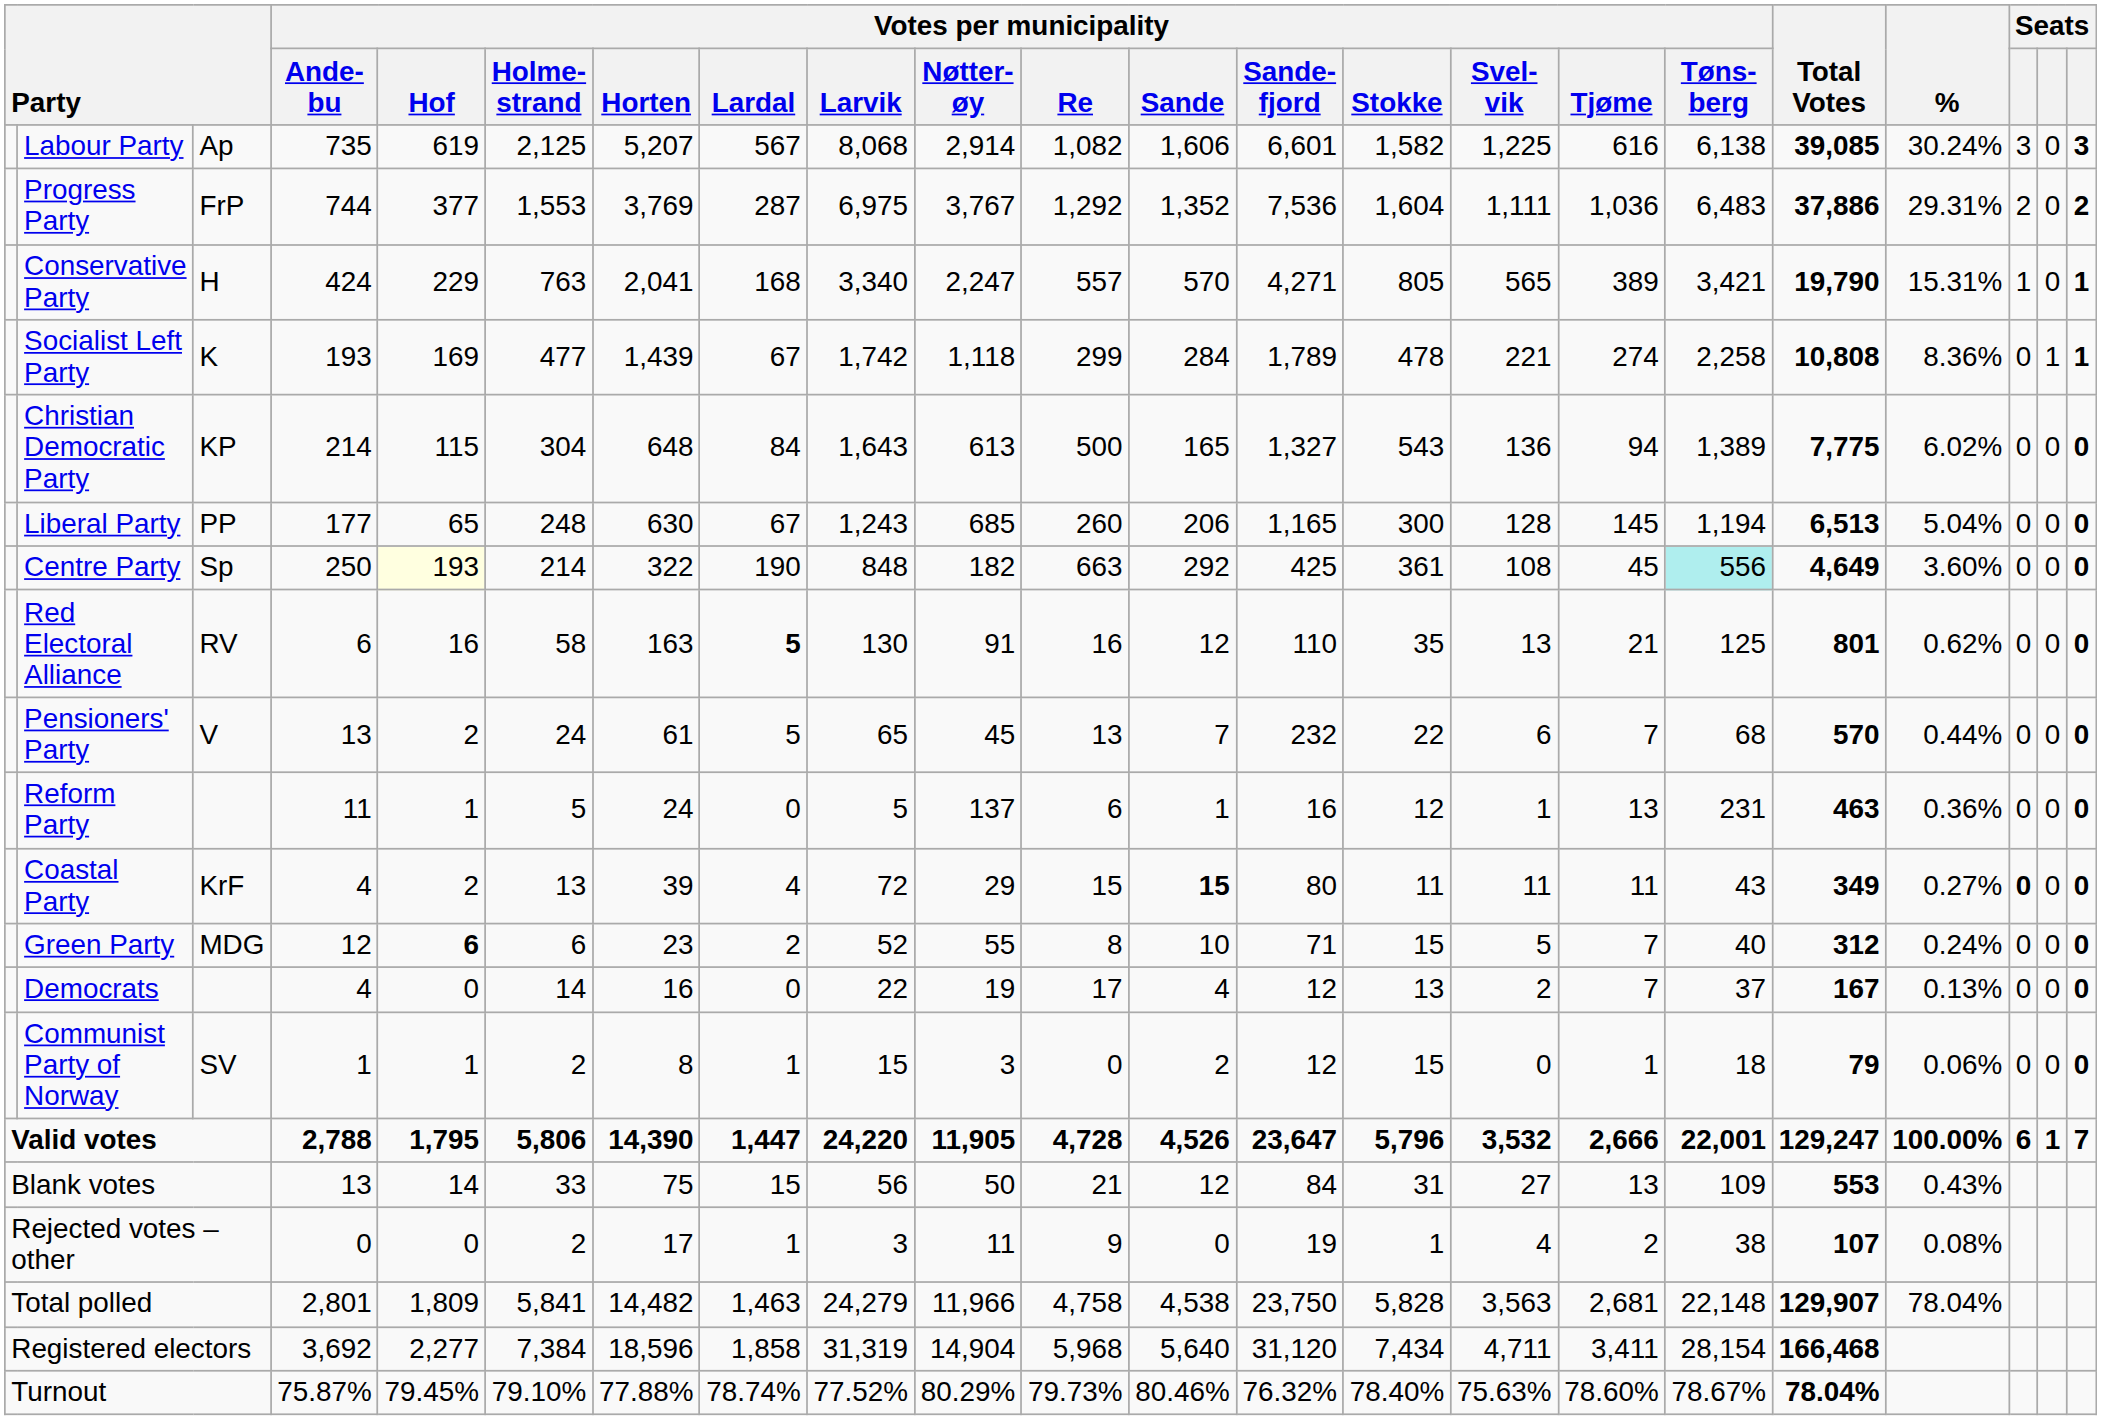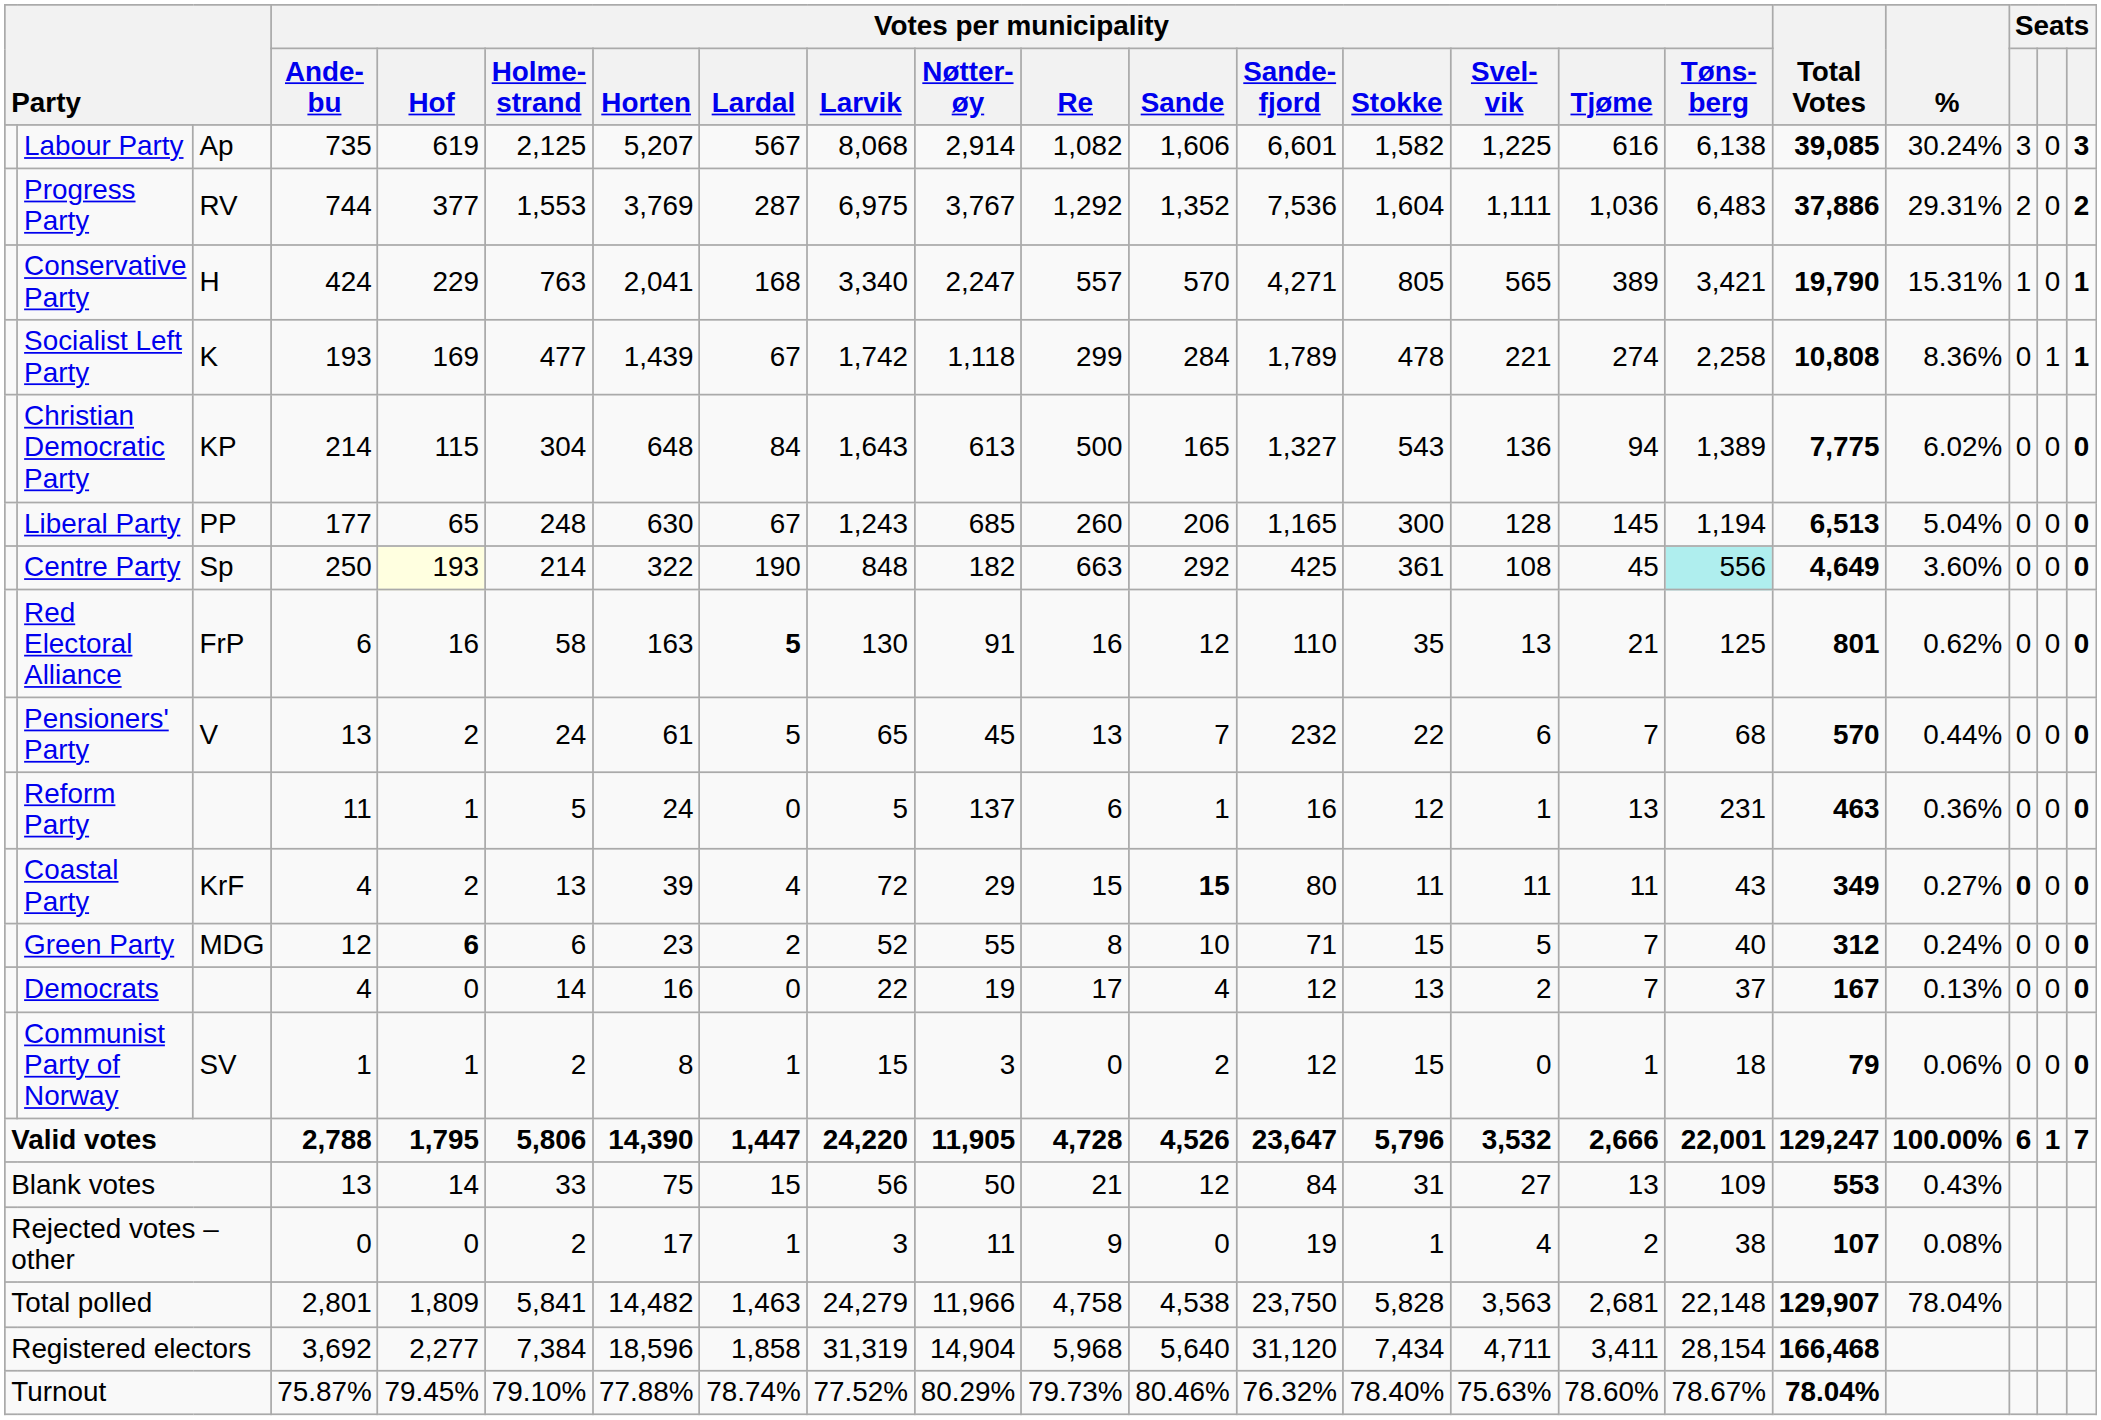(222, 206) FrP -> (219, 206) RV
(219, 643) RV -> (222, 643) FrP
